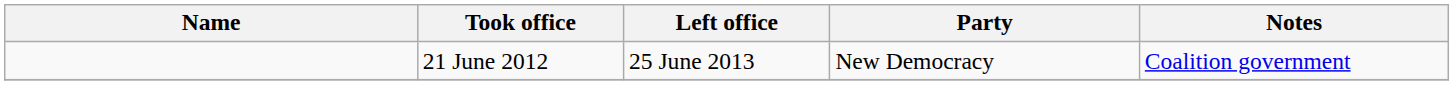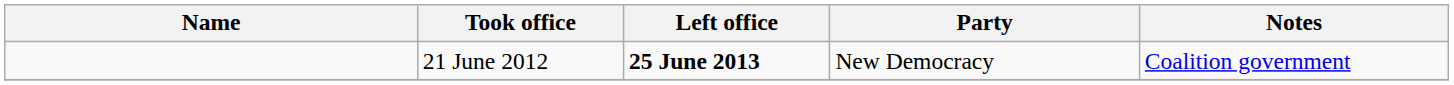(692, 60) normal -> (694, 60) bold
